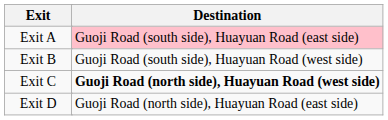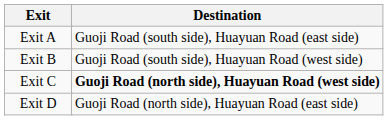(217, 37) pink background -> (217, 37) no background
